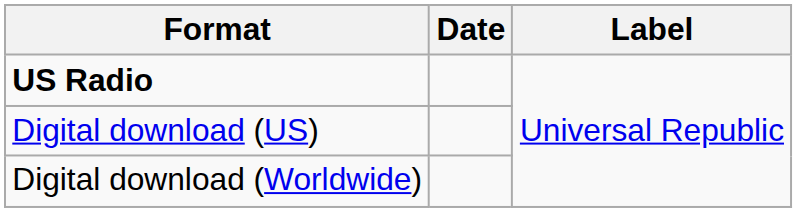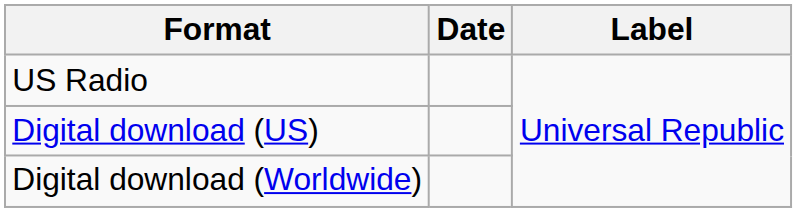(83, 79) bold -> (80, 79) normal
